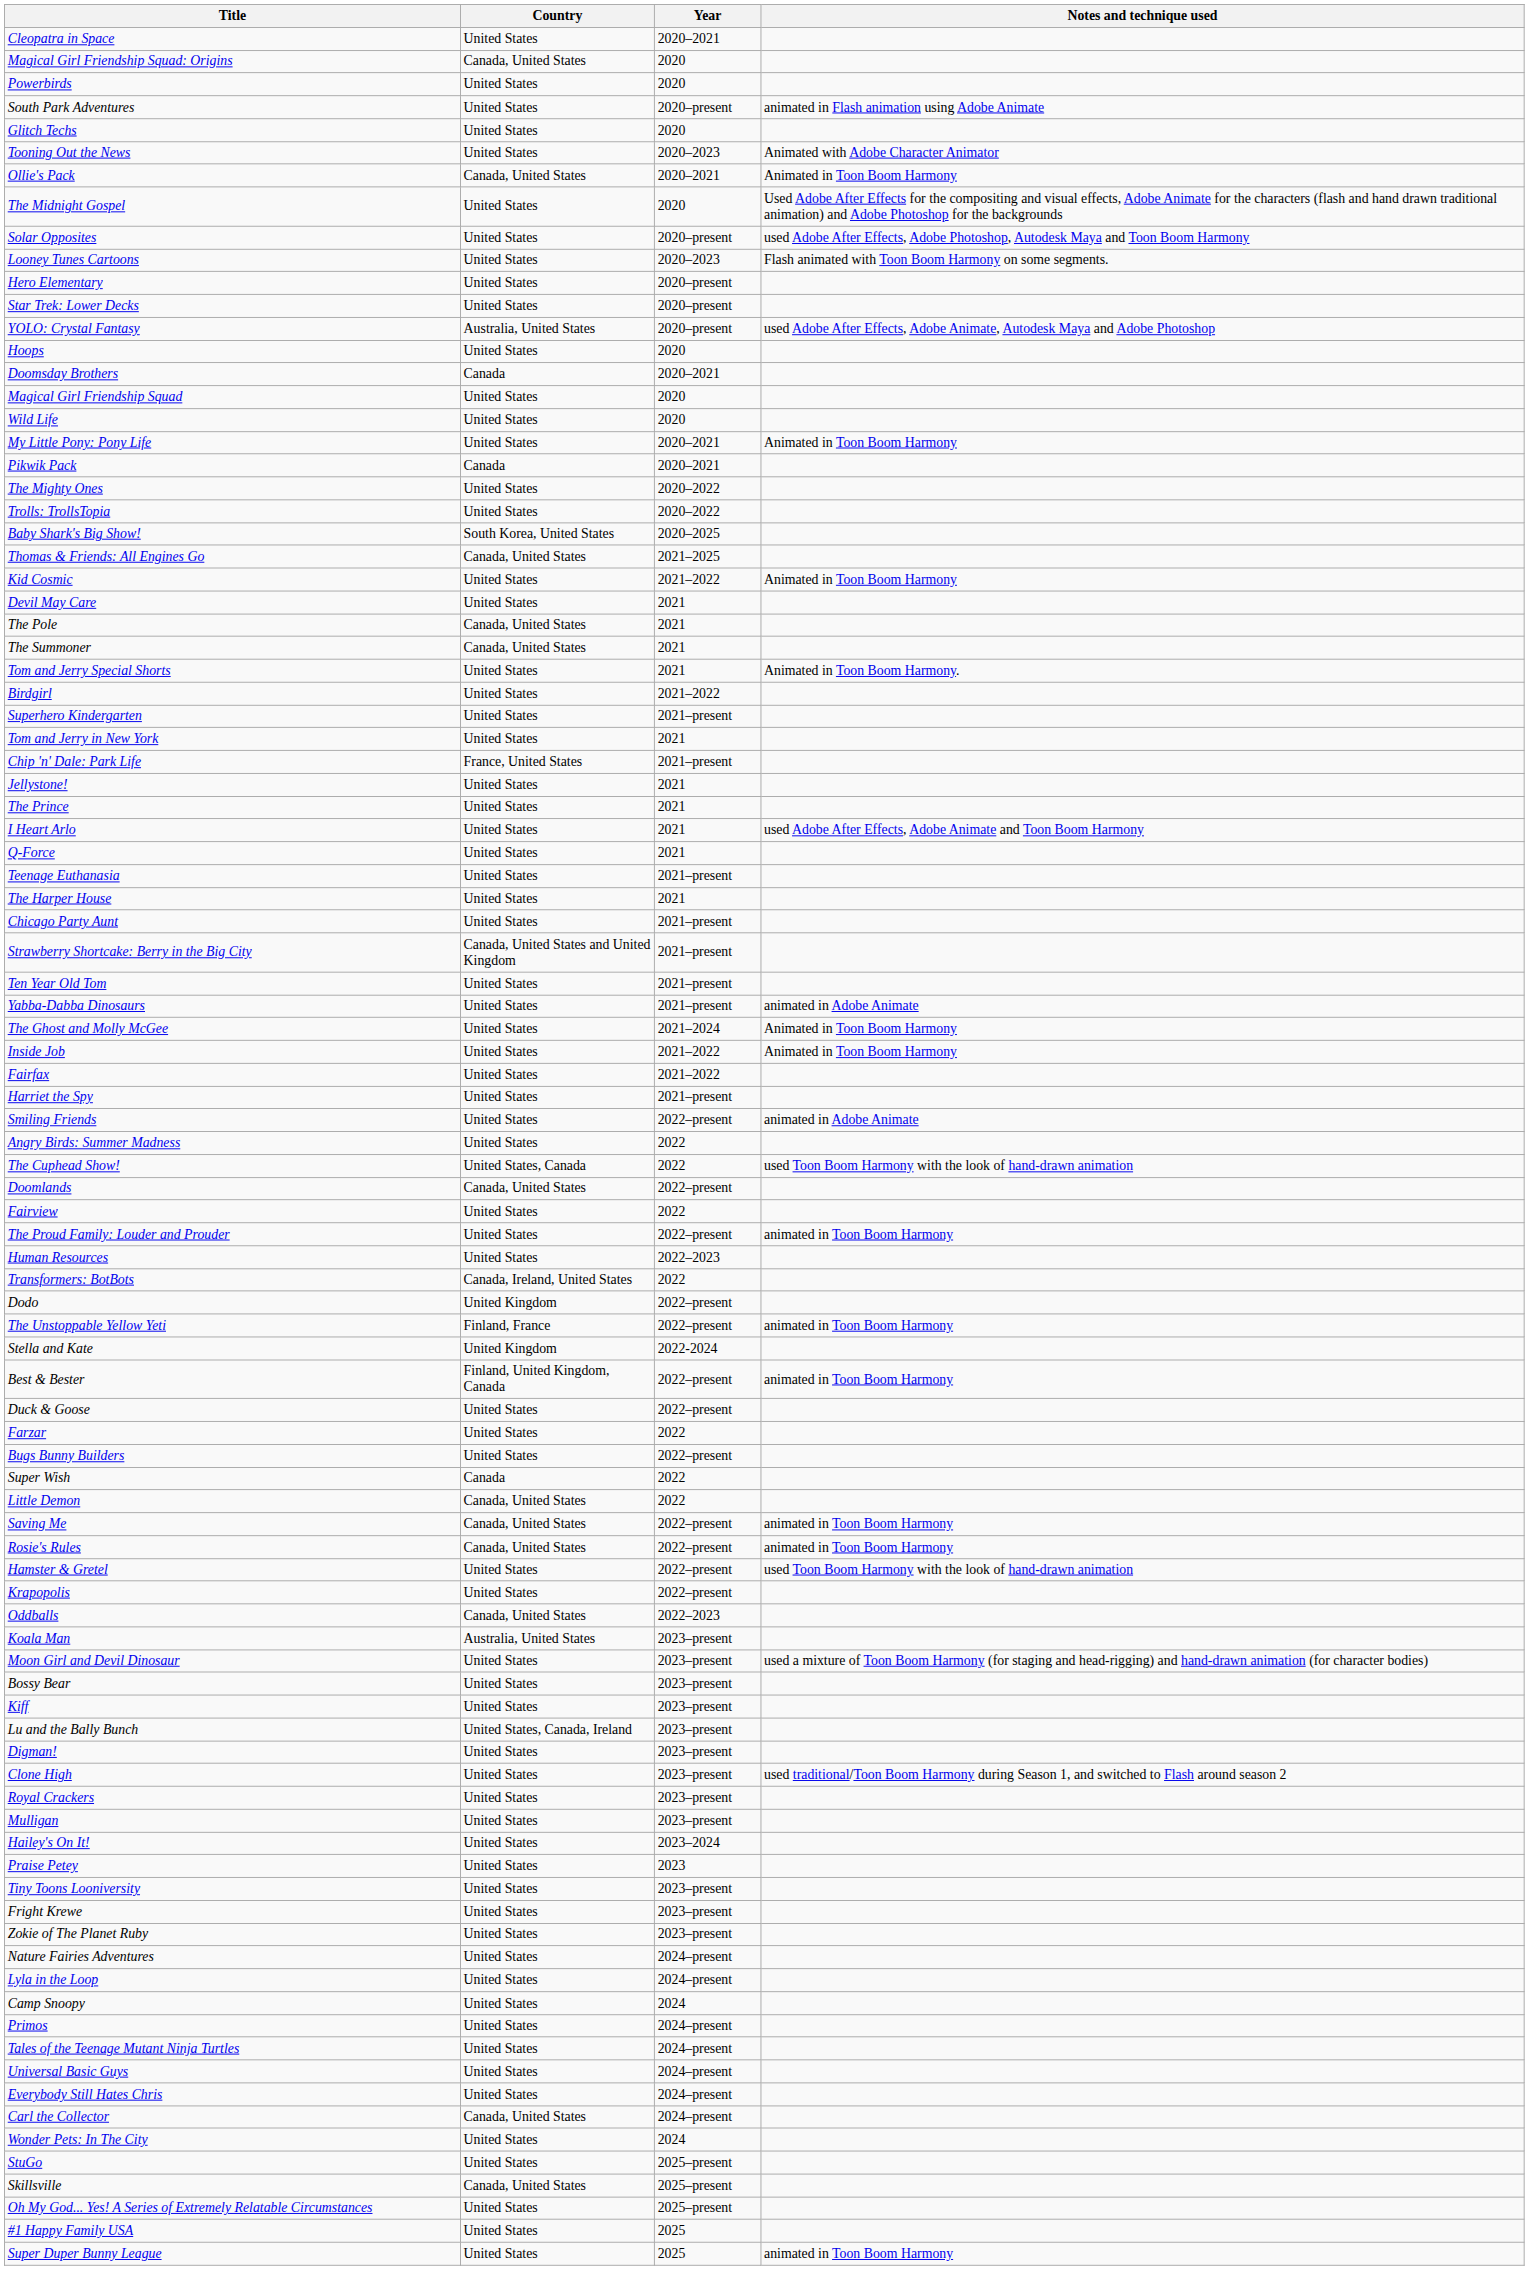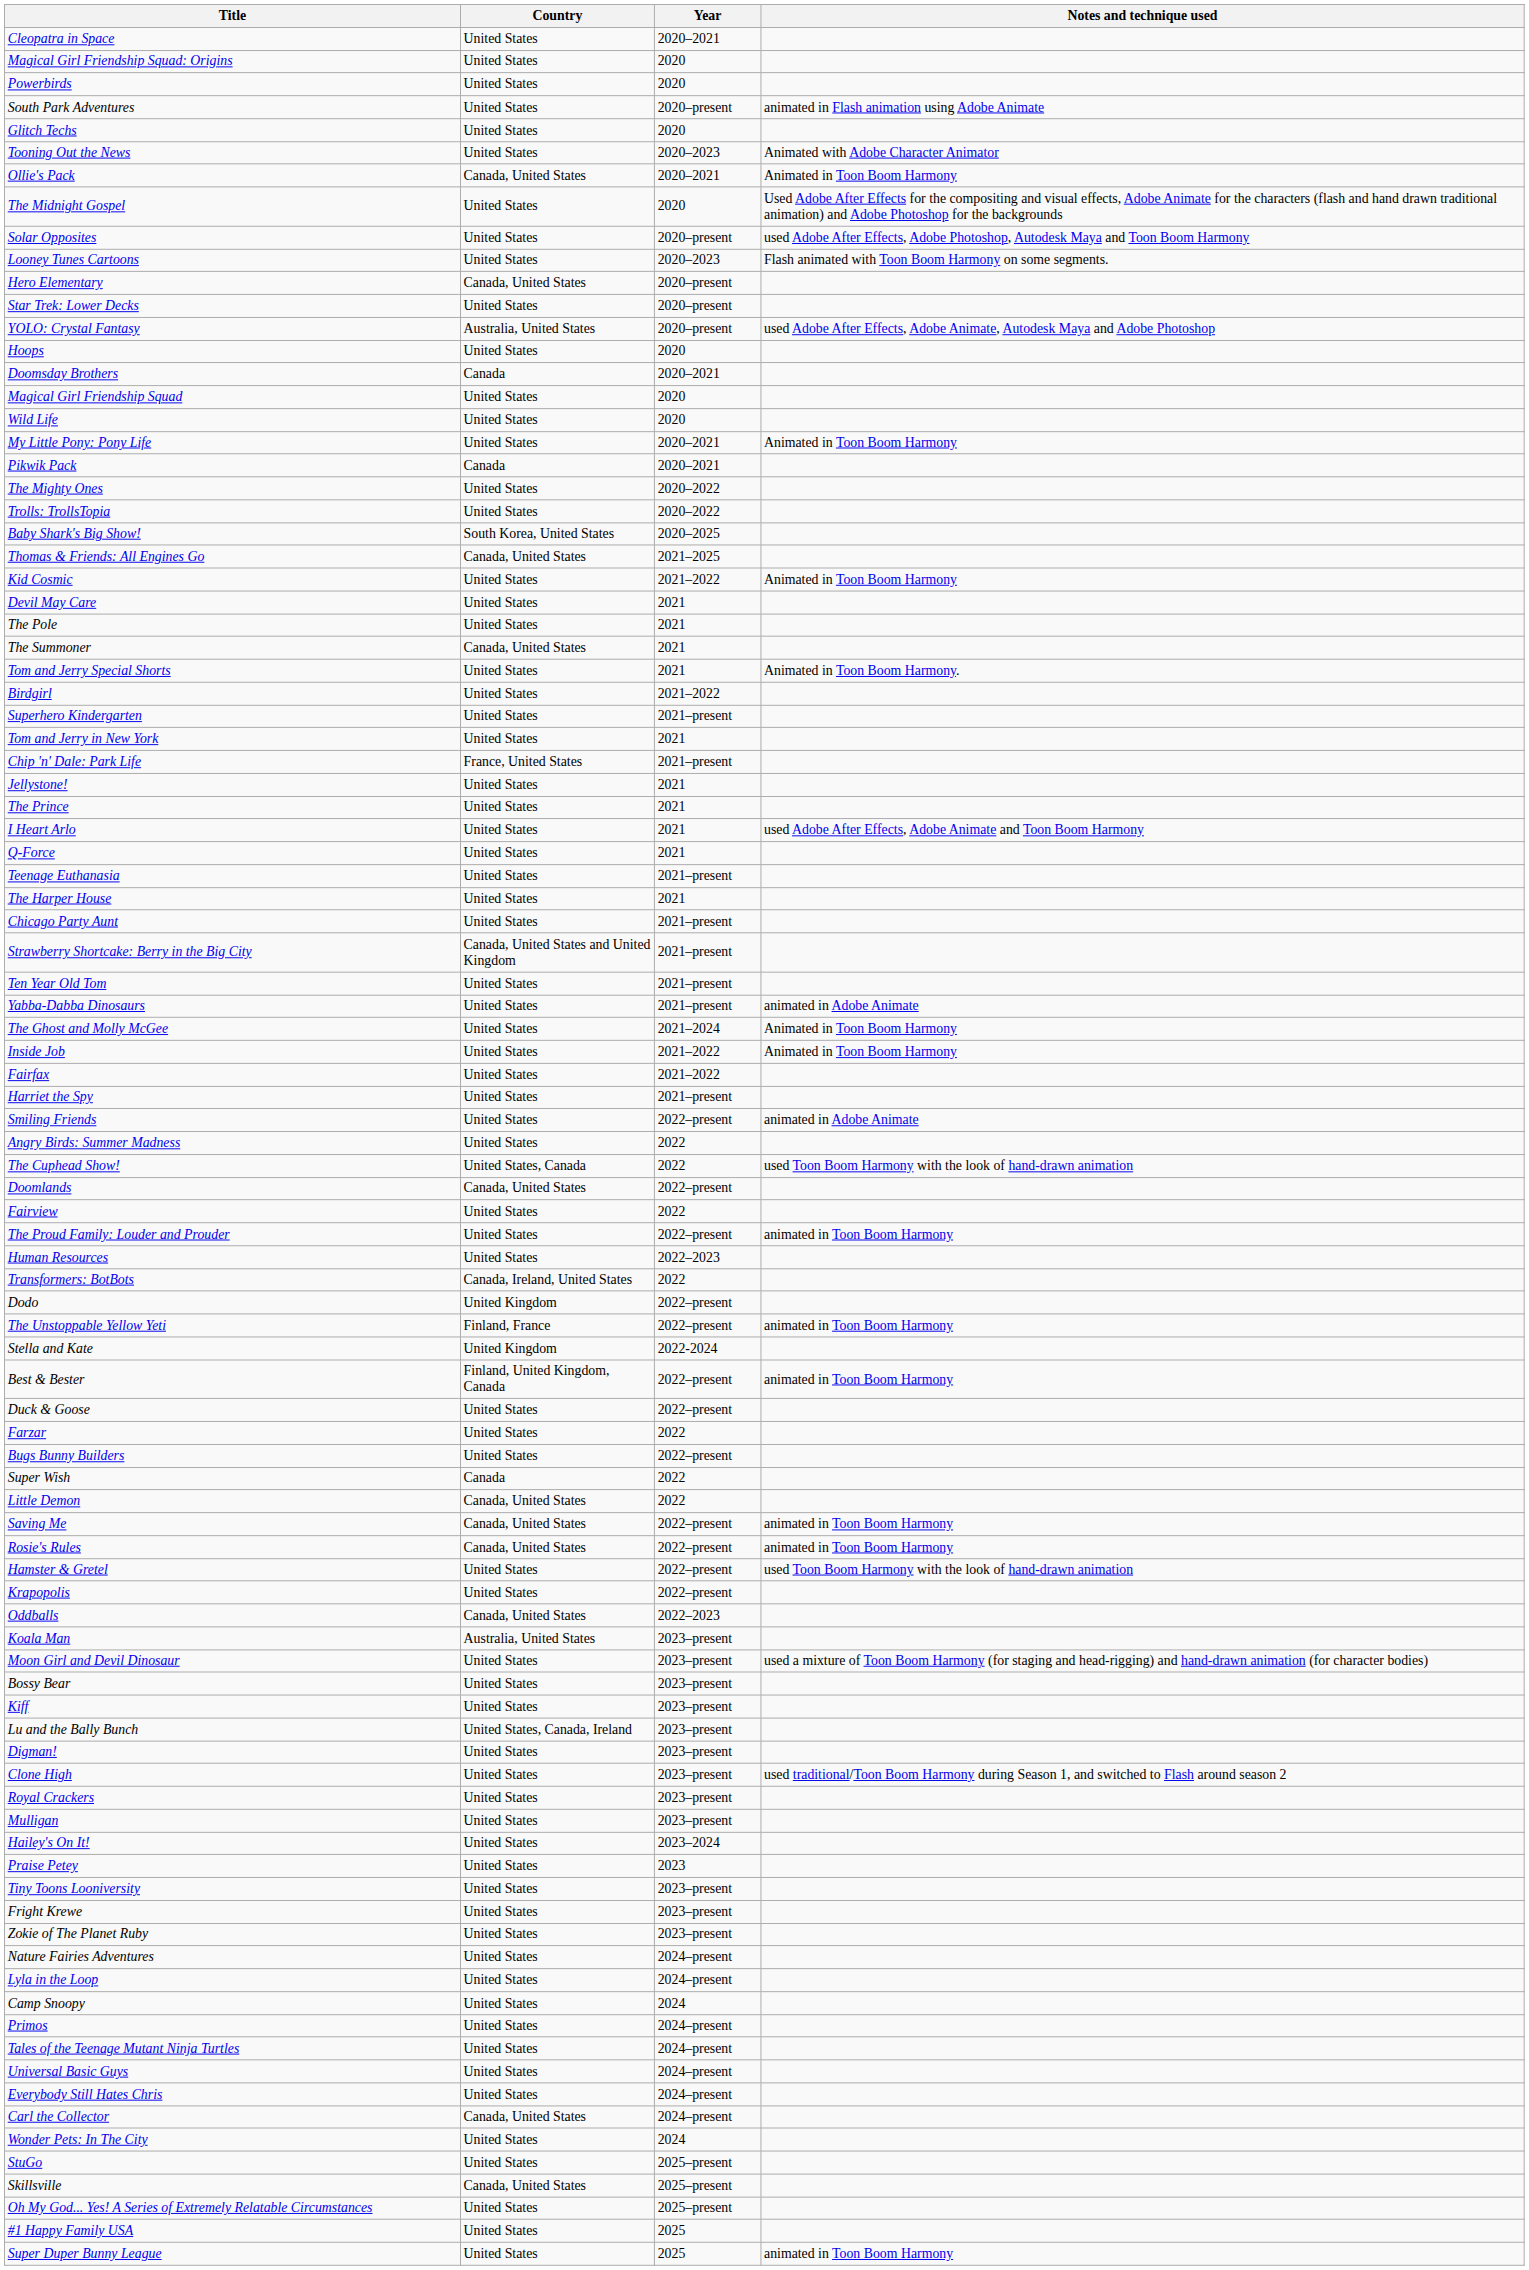(525, 61) Canada, United States -> (501, 61) United States
(501, 283) United States -> (525, 283) Canada, United States
(525, 625) Canada, United States -> (501, 625) United States
